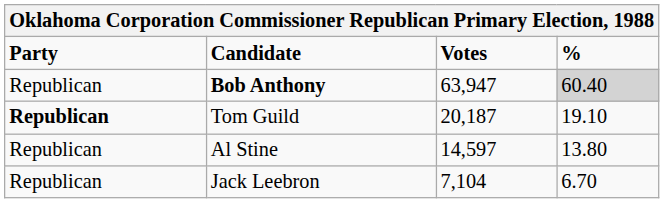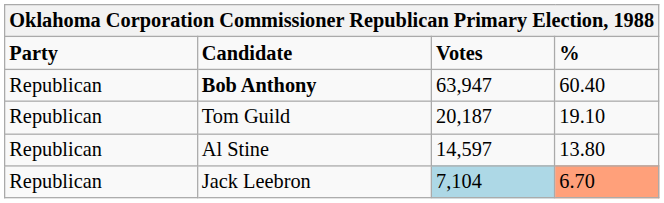(584, 85) lightgrey background -> (582, 85) no background
(59, 117) bold -> (56, 117) normal
(463, 181) no background -> (459, 181) lightblue background
(579, 181) no background -> (577, 181) lightsalmon background
